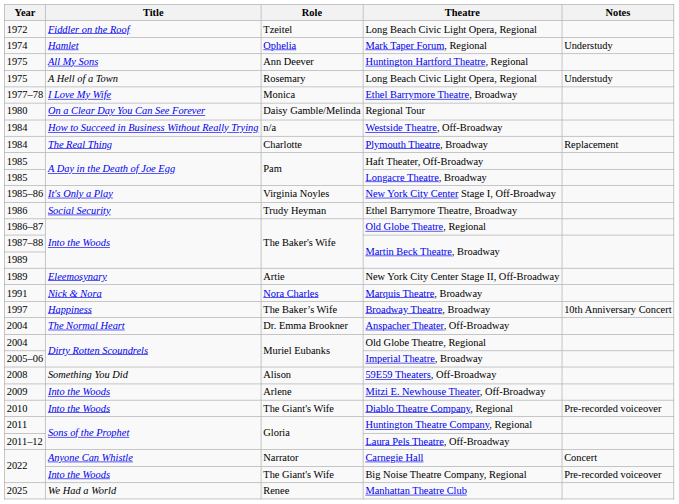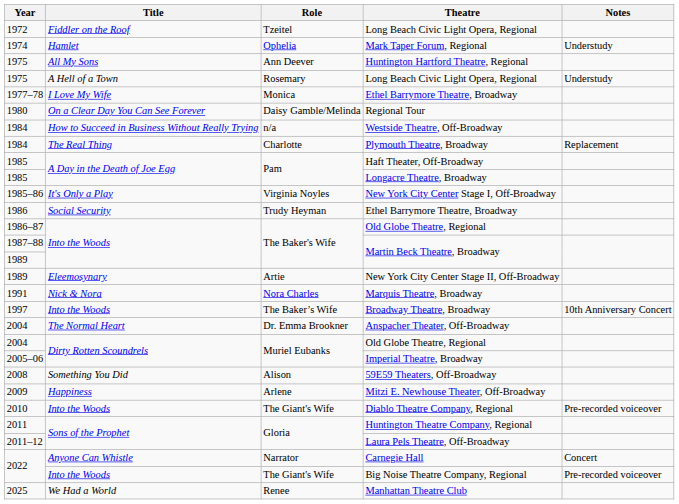(70, 309) Happiness -> (79, 309) Into the Woods
(79, 392) Into the Woods -> (70, 392) Happiness
